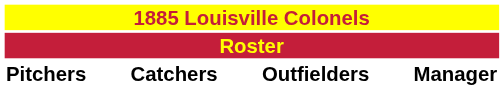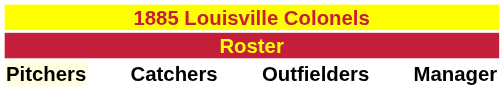(46, 74) no background -> (46, 74) lightyellow background
